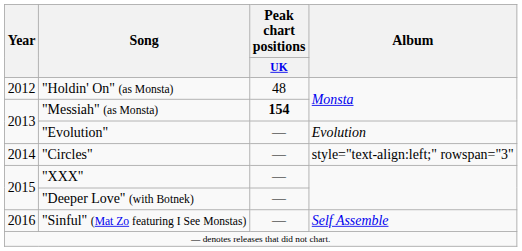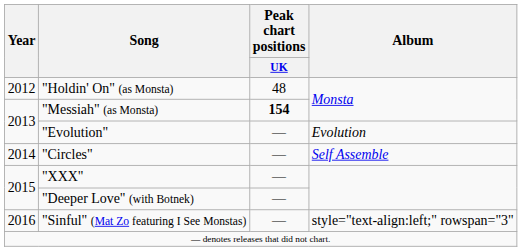(413, 154) style="text-align:left;" rowspan="3" -> (350, 154) Self Assemble
(350, 220) Self Assemble -> (413, 220) style="text-align:left;" rowspan="3"
